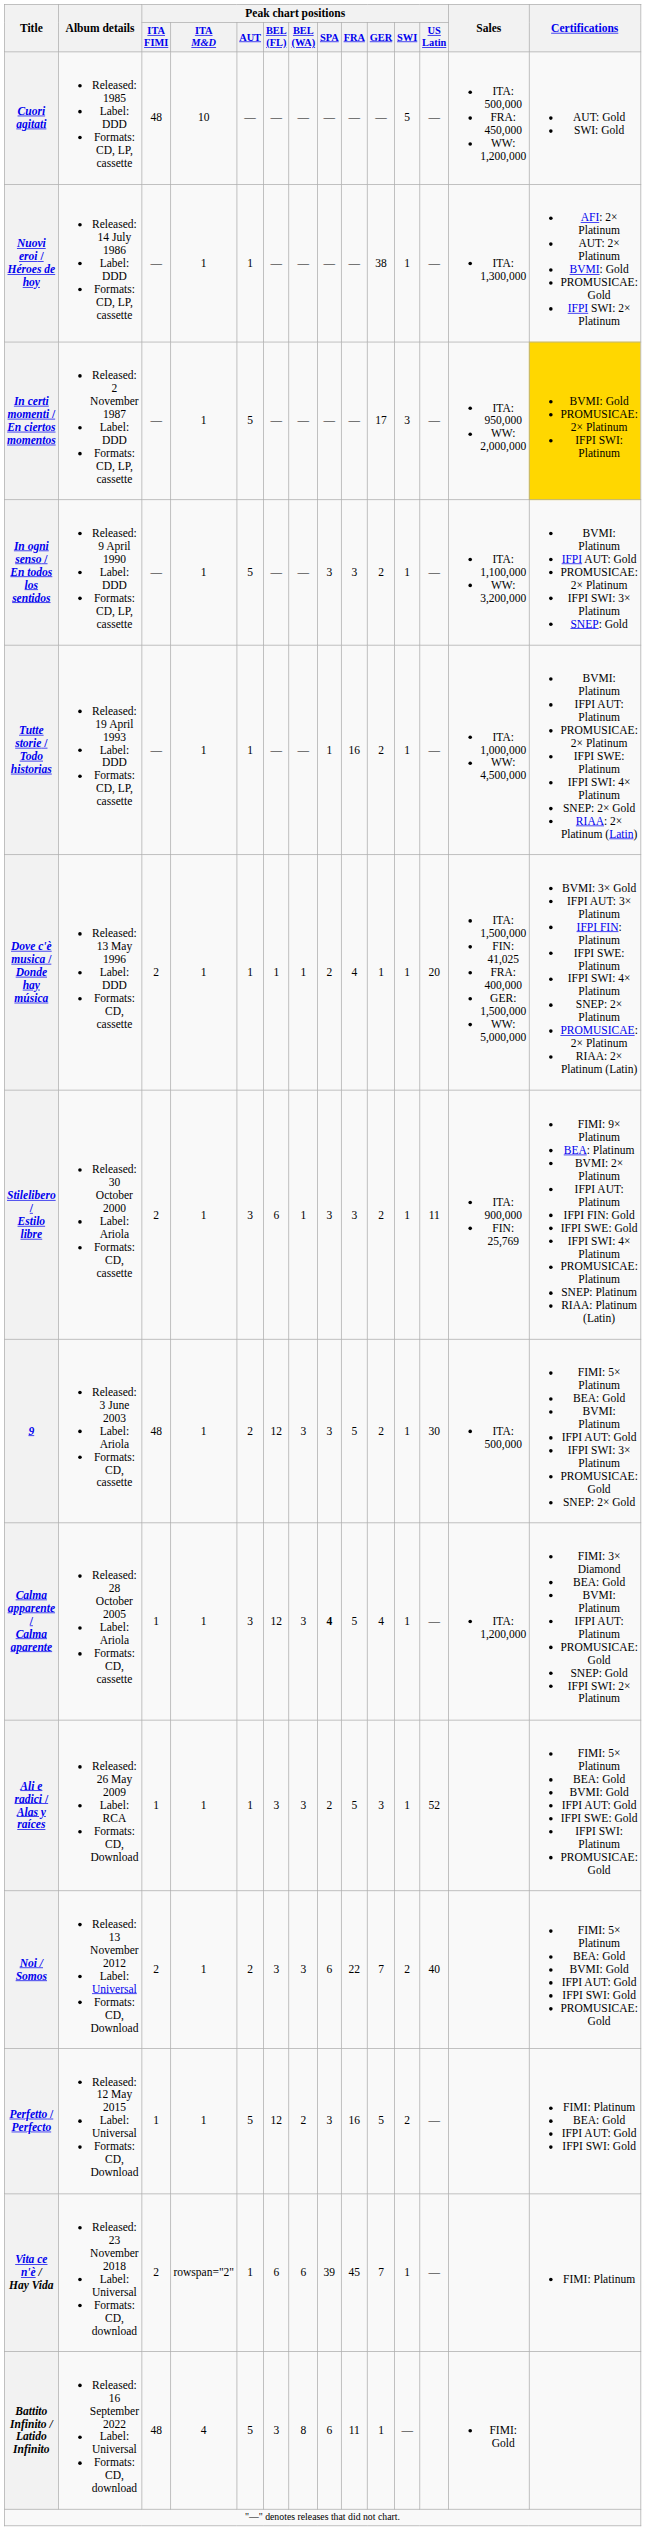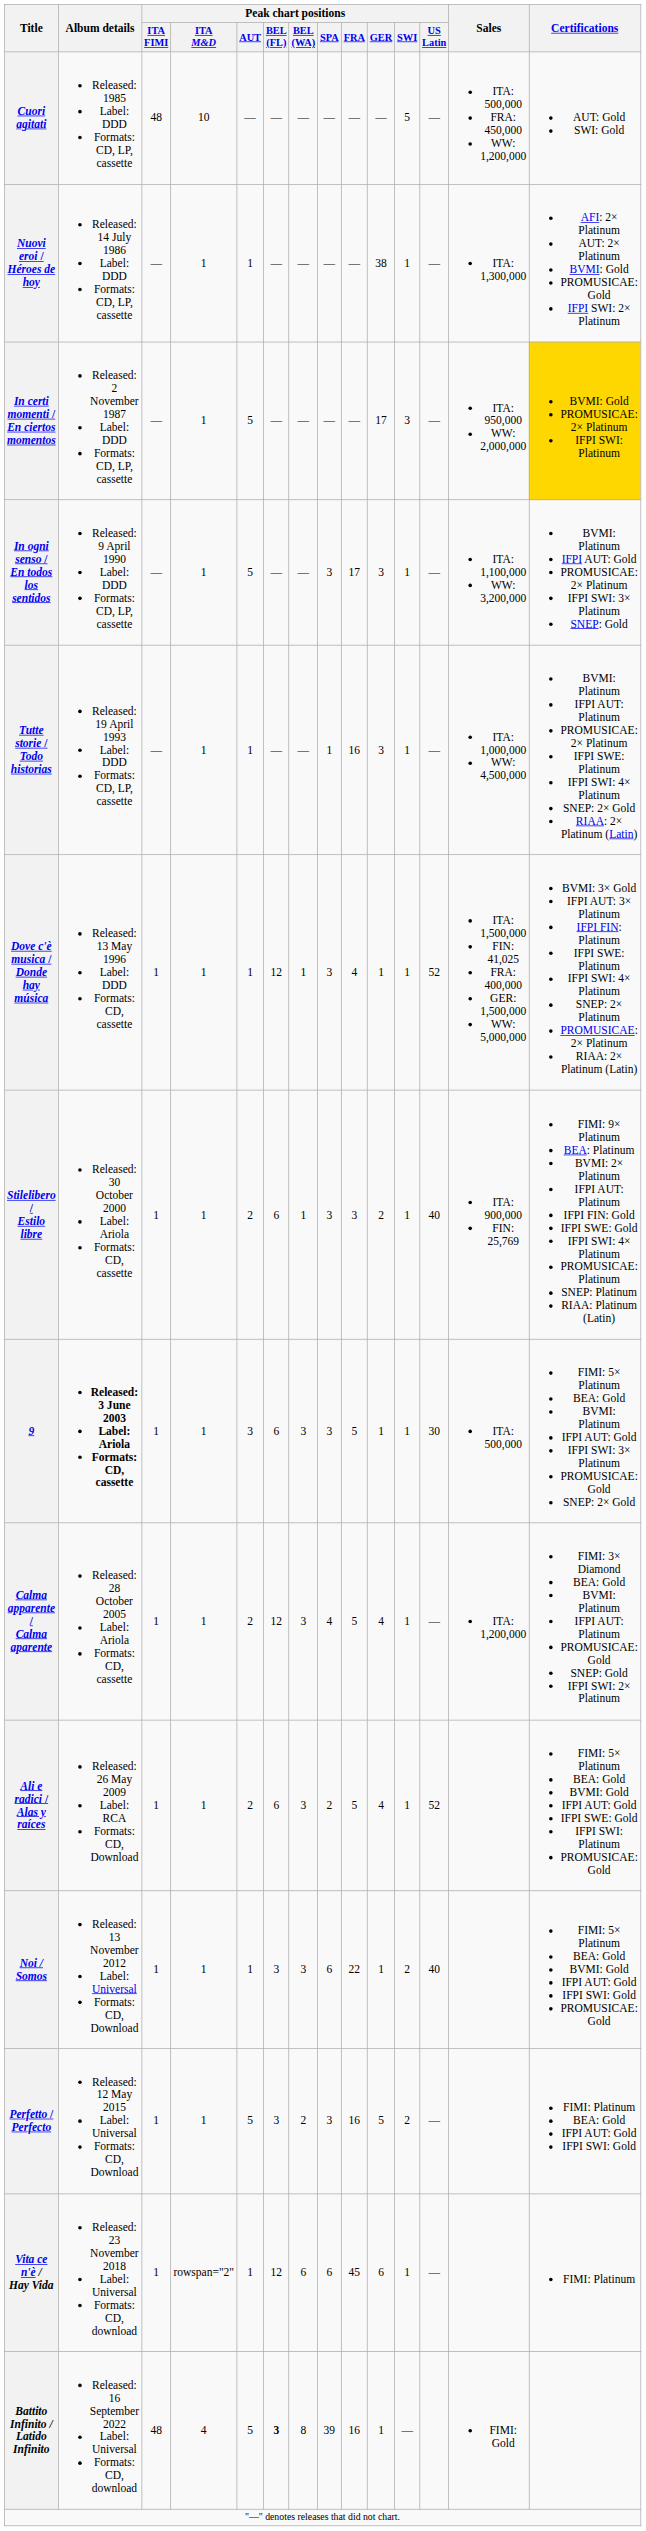(354, 572) 3 -> (354, 572) 17
(381, 572) 2 -> (381, 572) 3
(381, 749) 2 -> (381, 749) 3
(156, 972) 2 -> (156, 972) 1
(276, 972) 1 -> (276, 972) 12
(329, 972) 2 -> (329, 972) 3
(434, 972) 20 -> (434, 972) 52
(156, 1214) 2 -> (156, 1214) 1
(250, 1214) 3 -> (250, 1214) 2
(434, 1214) 11 -> (434, 1214) 40
(100, 1437) normal -> (100, 1437) bold
(156, 1431) 48 -> (156, 1431) 1
(250, 1431) 2 -> (250, 1431) 3
(276, 1431) 12 -> (276, 1431) 6
(381, 1431) 2 -> (381, 1431) 1
(250, 1621) 3 -> (250, 1621) 2
(329, 1621) bold -> (329, 1621) normal
(250, 1805) 1 -> (250, 1805) 2
(276, 1805) 3 -> (276, 1805) 6
(381, 1805) 3 -> (381, 1805) 4
(156, 1969) 2 -> (156, 1969) 1
(250, 1969) 2 -> (250, 1969) 1
(381, 1969) 7 -> (381, 1969) 1
(276, 2121) 12 -> (276, 2121) 3
(156, 2272) 2 -> (156, 2272) 1
(276, 2272) 6 -> (276, 2272) 12
(329, 2272) 39 -> (329, 2272) 6
(381, 2272) 7 -> (381, 2272) 6
(276, 2430) normal -> (276, 2430) bold
(329, 2430) 6 -> (329, 2430) 39
(354, 2430) 11 -> (354, 2430) 16
